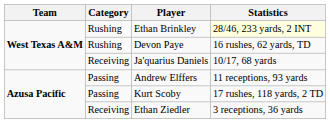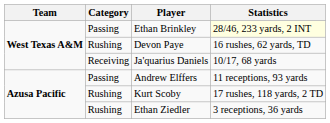(105, 29) Rushing -> (103, 29) Passing
(103, 94) Passing -> (105, 94) Rushing
(108, 110) Receiving -> (105, 110) Rushing
